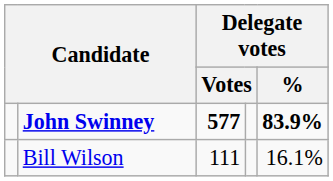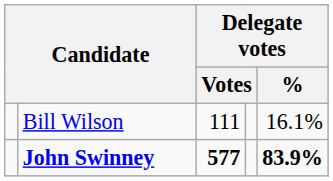rows swapped: (89, 121) <-> (73, 157)
